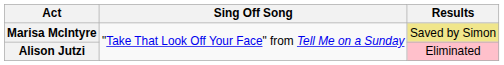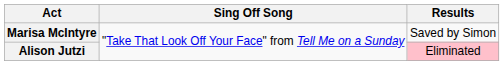(453, 32) khaki background -> (453, 32) no background
